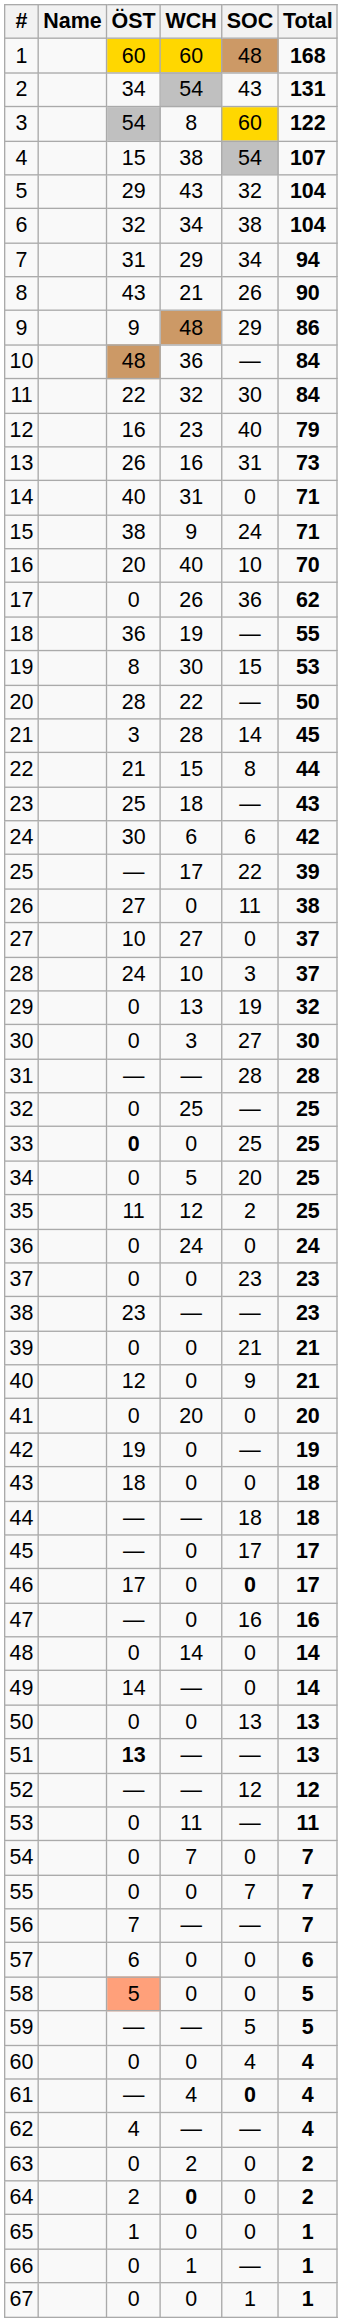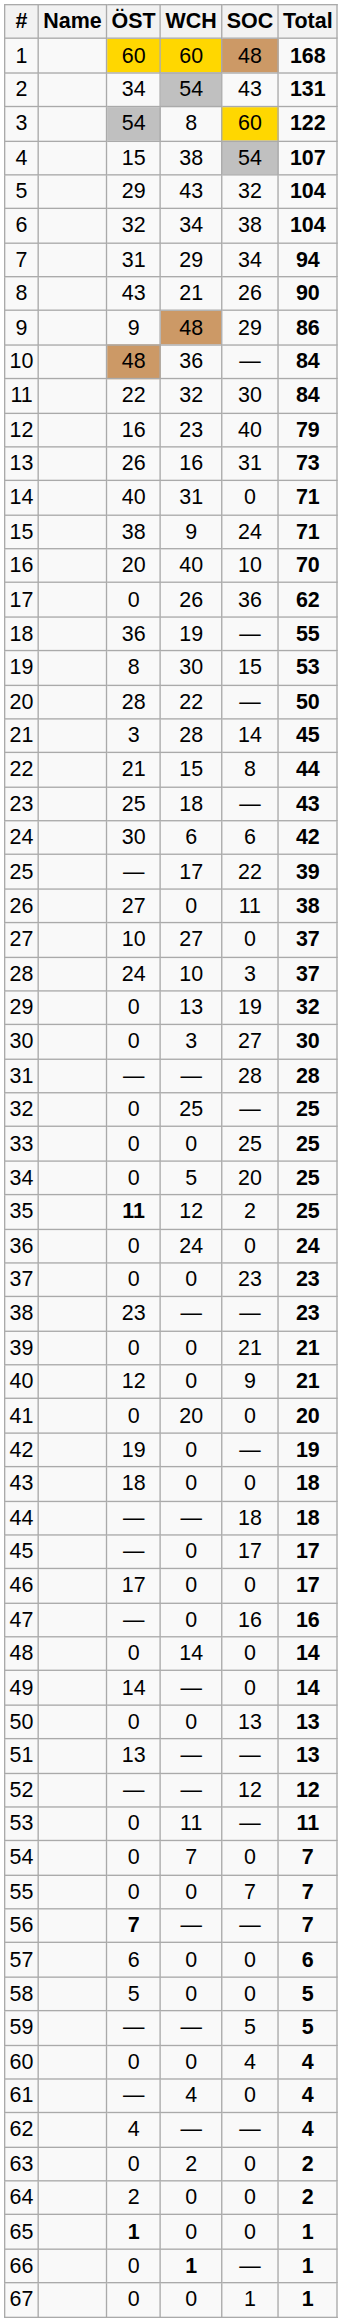(134, 1143) bold -> (134, 1143) normal
(134, 1211) normal -> (134, 1211) bold
(250, 1585) bold -> (250, 1585) normal
(134, 1755) bold -> (134, 1755) normal
(134, 1925) normal -> (134, 1925) bold
(134, 1993) lightsalmon background -> (134, 1993) no background
(250, 2095) bold -> (250, 2095) normal
(191, 2197) bold -> (191, 2197) normal
(134, 2231) normal -> (134, 2231) bold
(191, 2265) normal -> (191, 2265) bold
